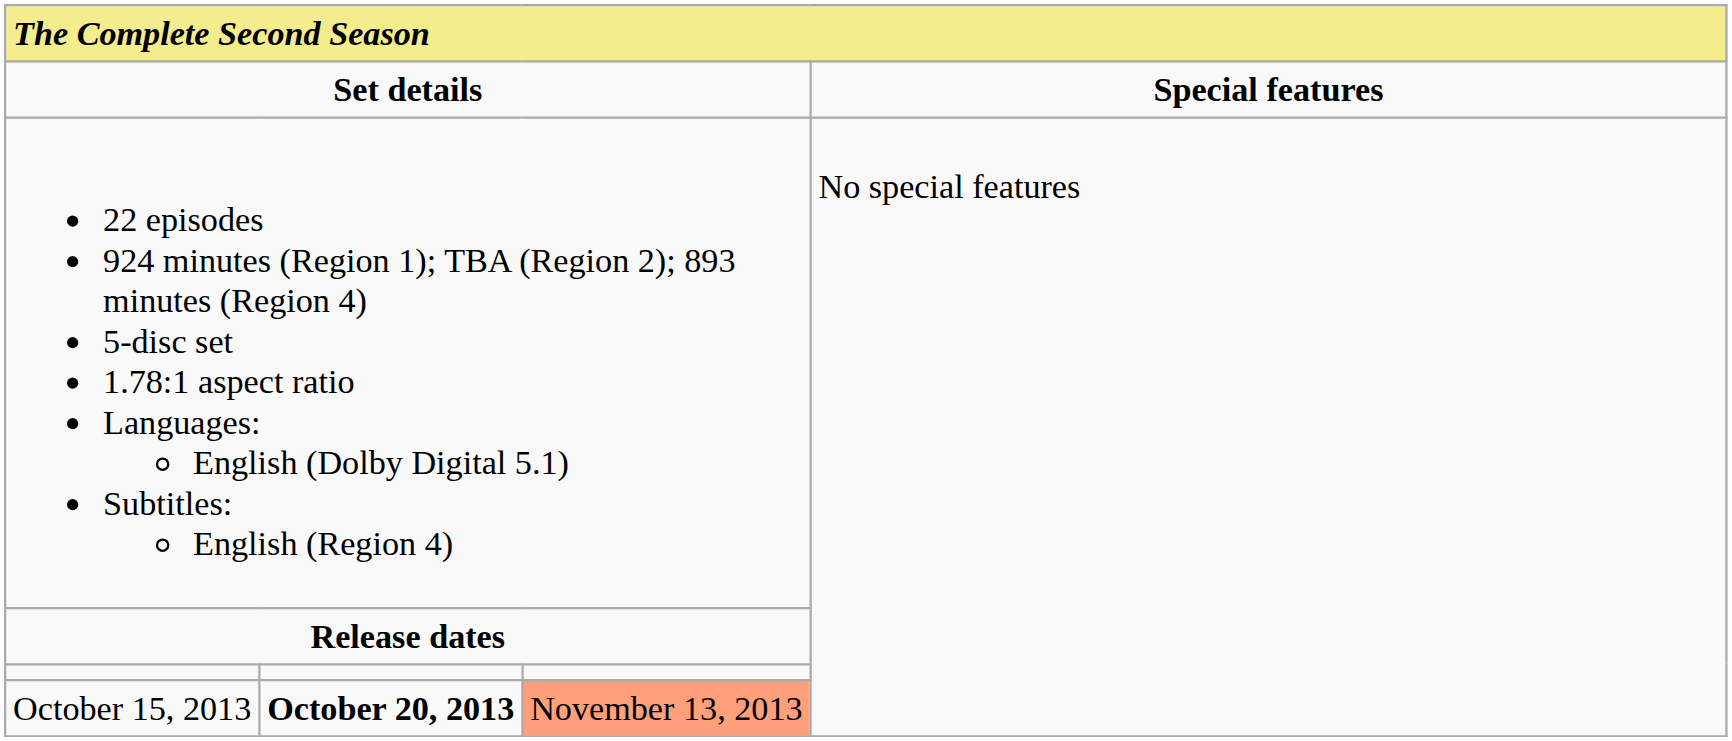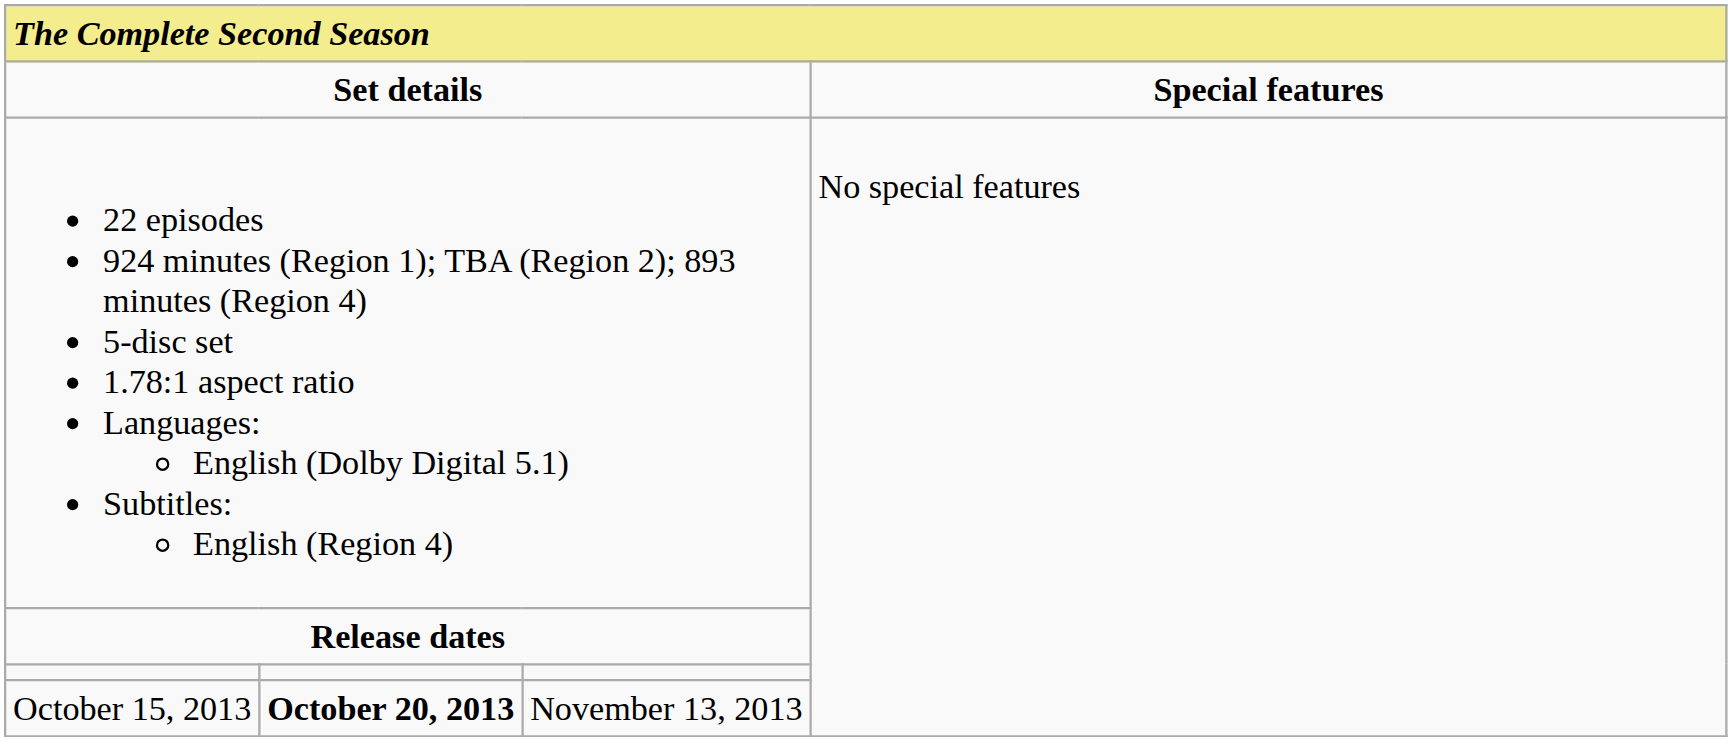(666, 707) lightsalmon background -> (666, 707) no background
